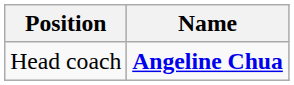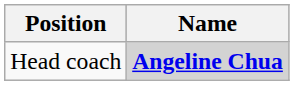(208, 60) no background -> (208, 60) lightgrey background
